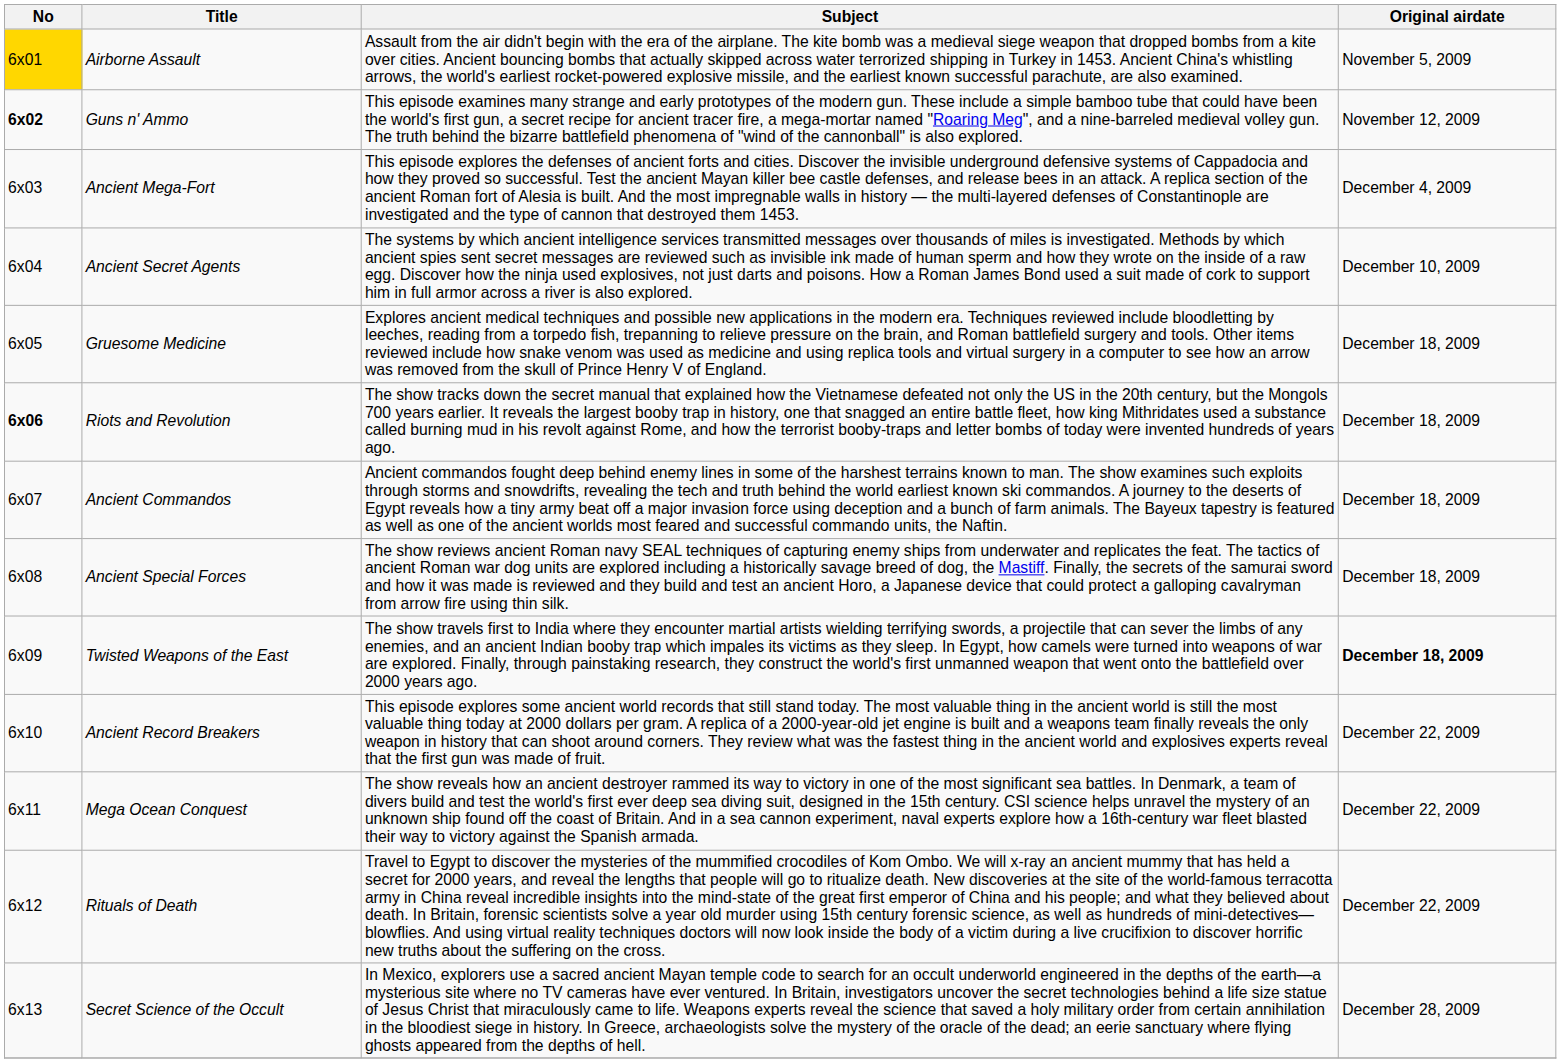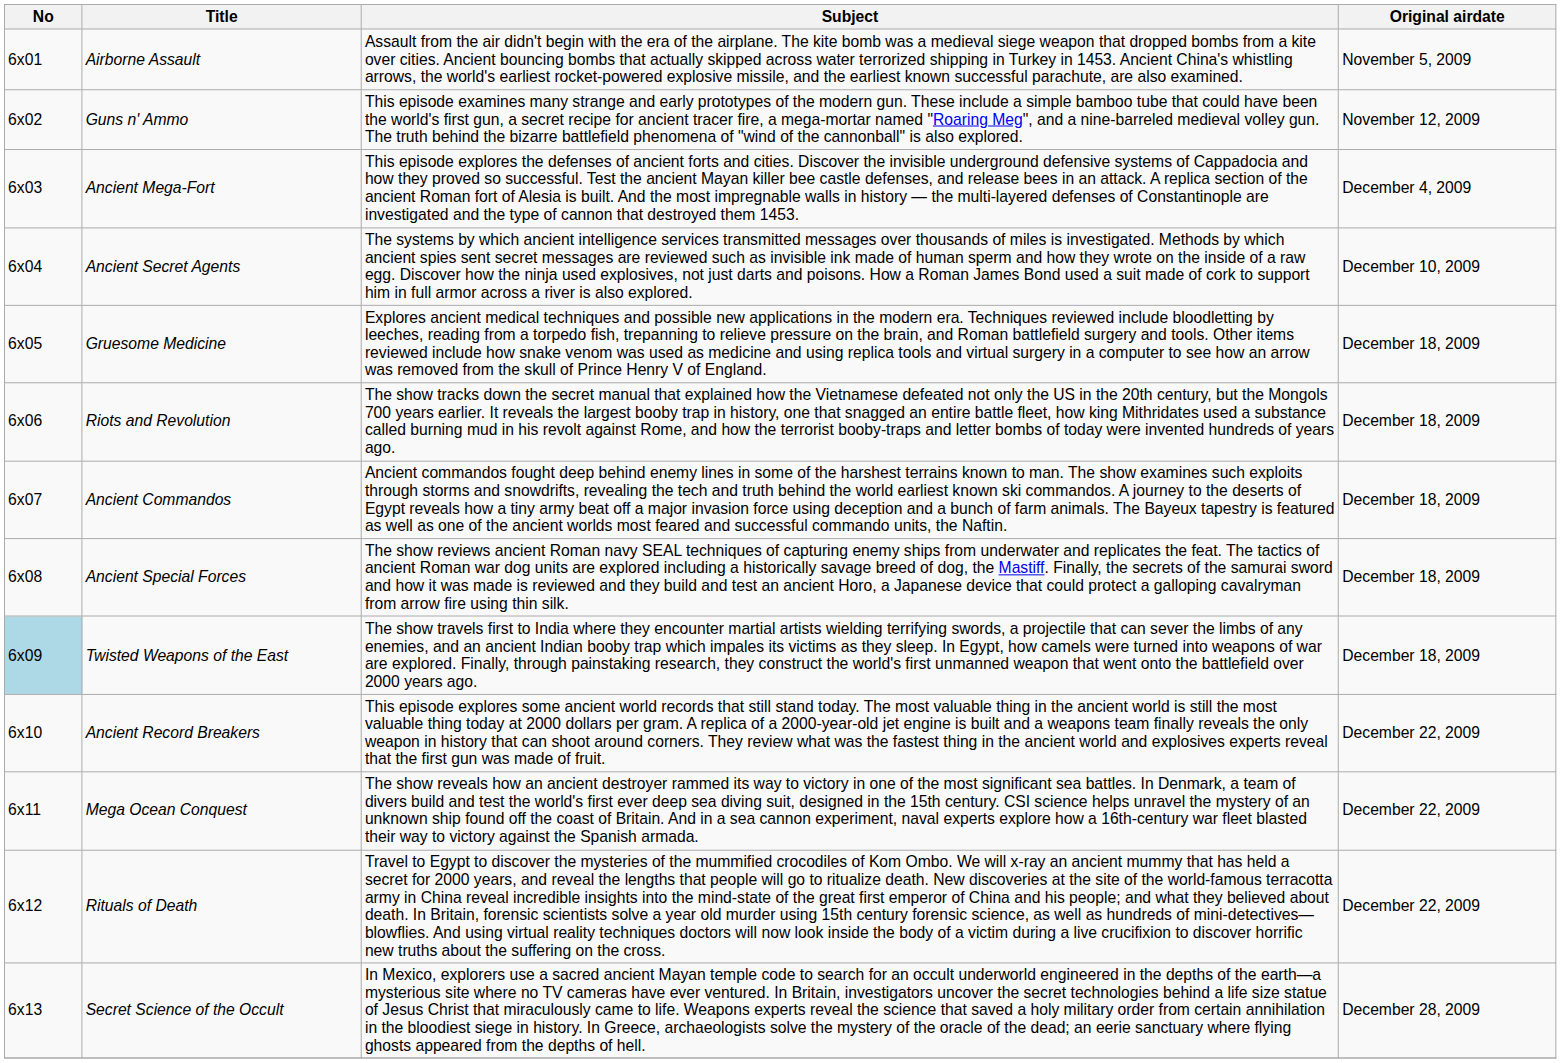(25, 59) gold background -> (25, 59) no background
(26, 119) bold -> (25, 119) normal
(26, 421) bold -> (25, 421) normal
(25, 655) no background -> (25, 655) lightblue background
(1413, 655) bold -> (1411, 655) normal
